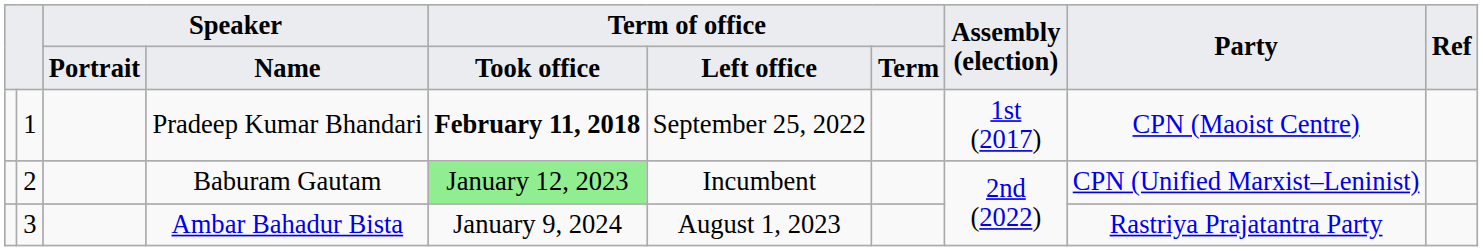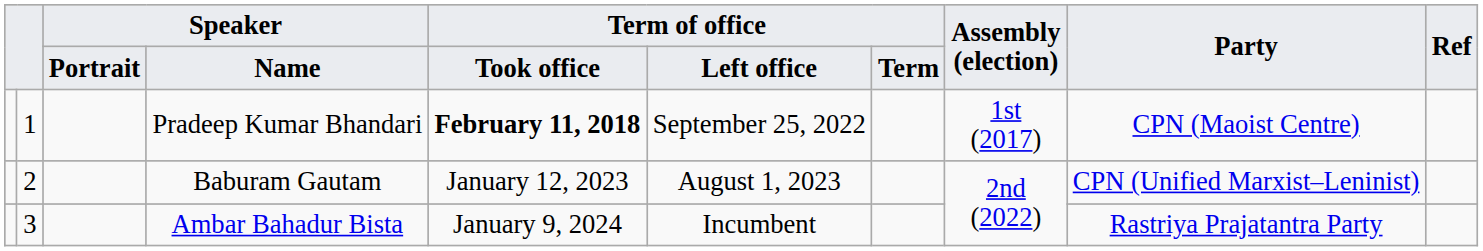(537, 181) lightgreen background -> (537, 181) no background
(759, 181) Incumbent -> (759, 181) August 1, 2023
(759, 223) August 1, 2023 -> (759, 223) Incumbent
